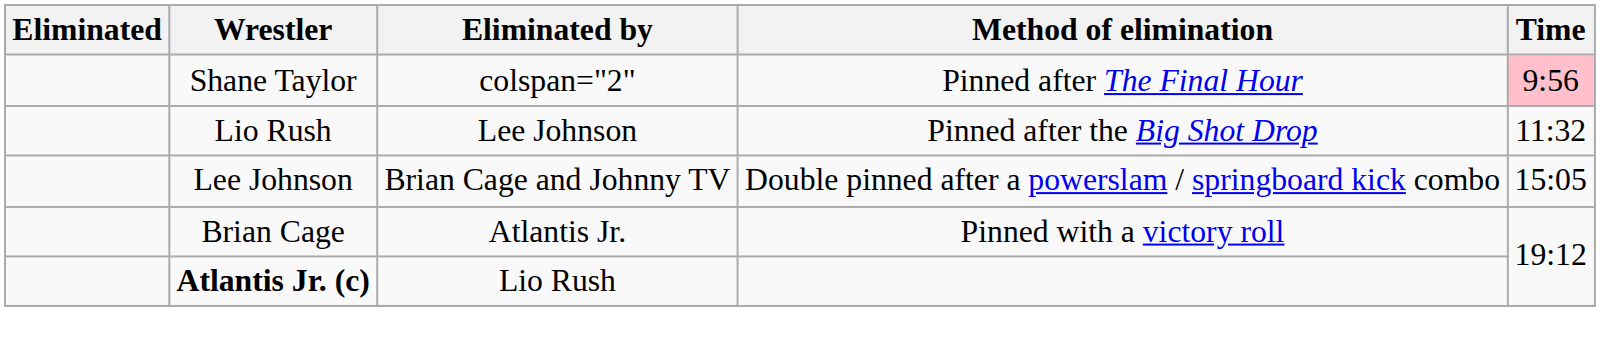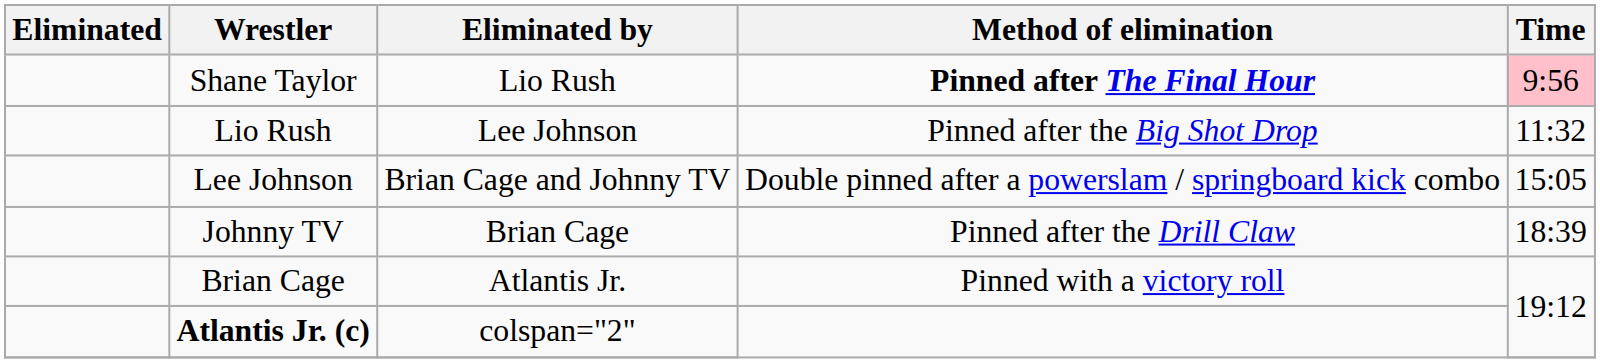(557, 79) colspan="2" -> (557, 79) Lio Rush
(1123, 79) normal -> (1123, 79) bold
+ row: (273, 230)
(557, 280) Lio Rush -> (557, 331) colspan="2"
